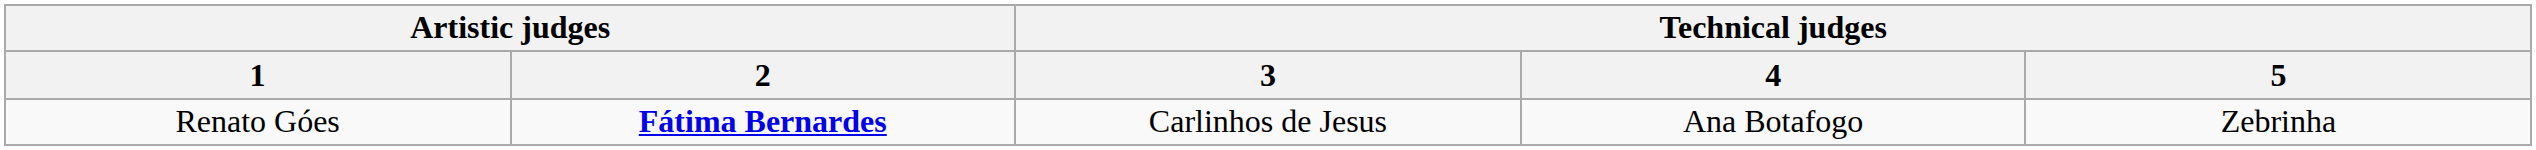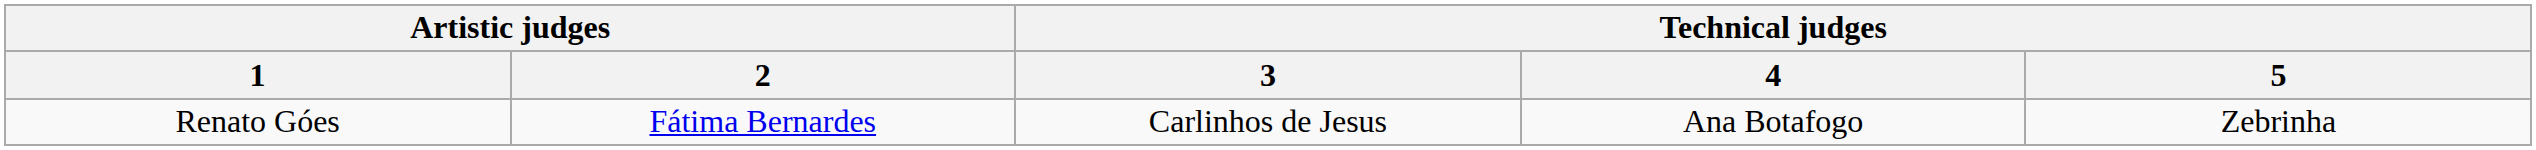(763, 121) bold -> (763, 121) normal
